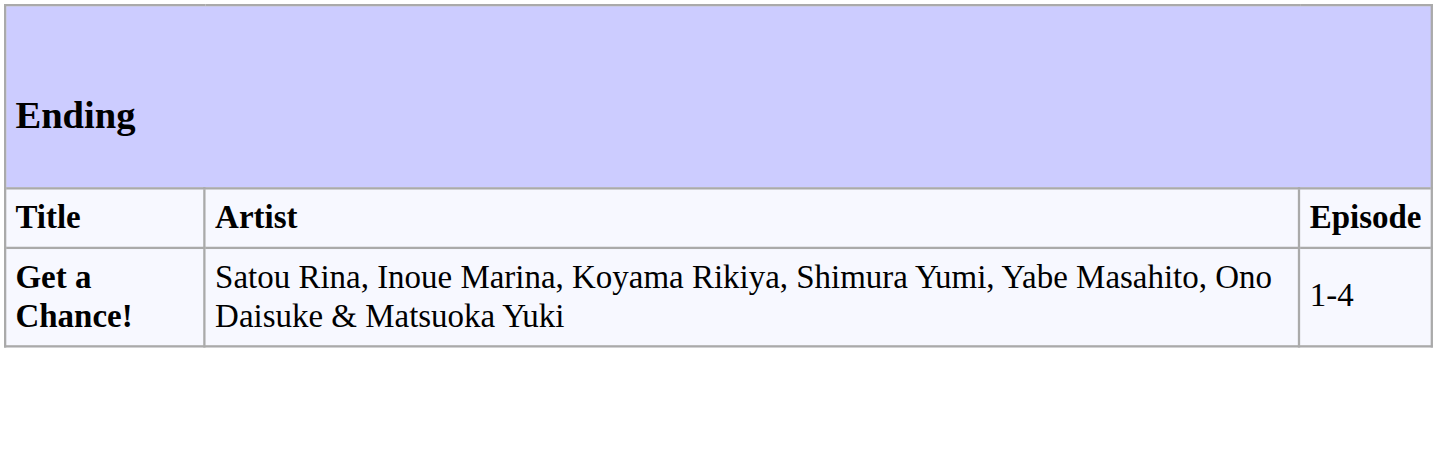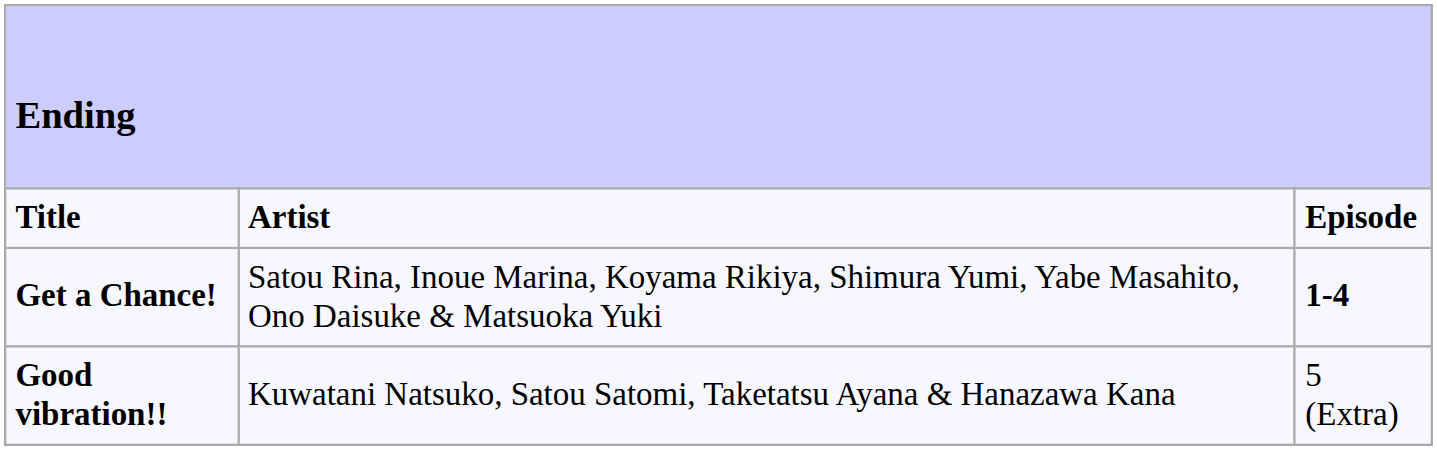(1332, 296) normal -> (1327, 296) bold
+ row: (91, 394)
